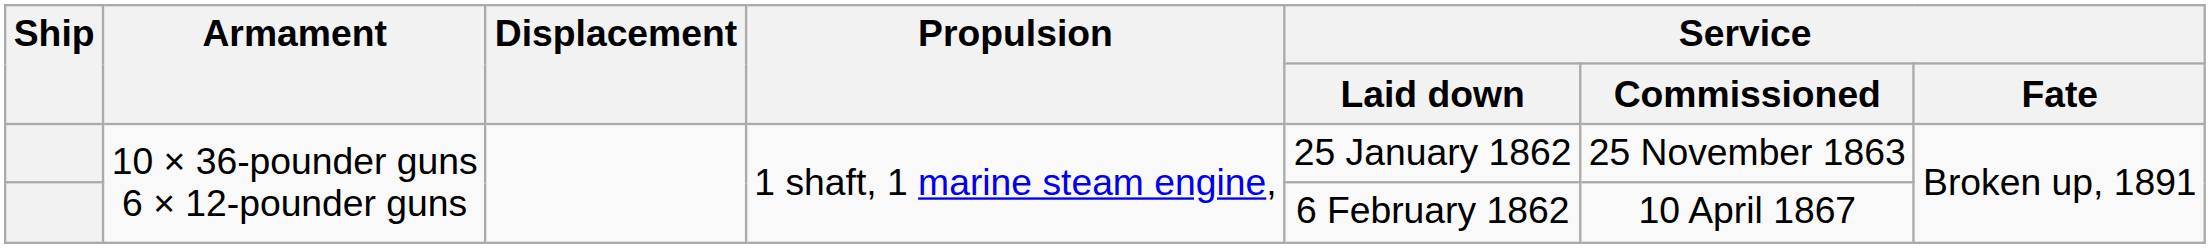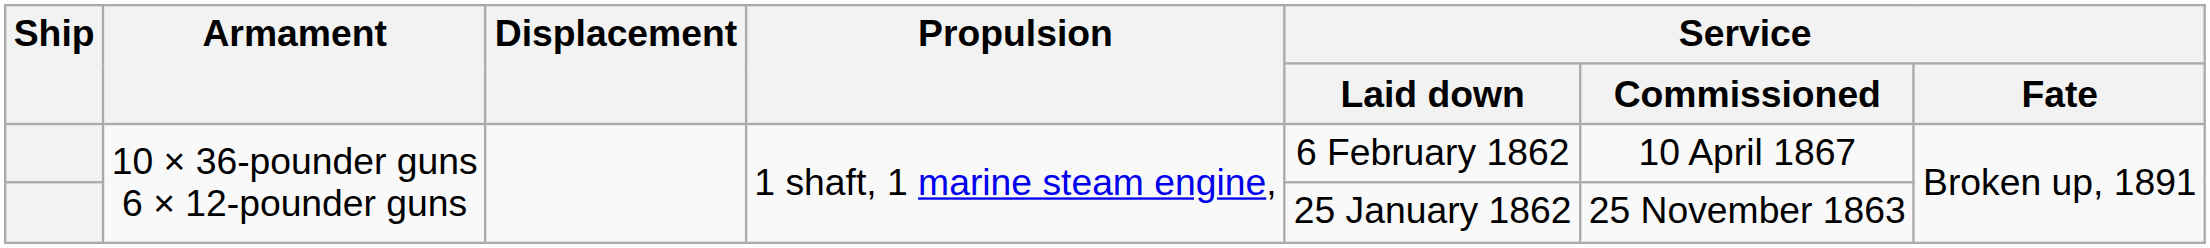(1433, 152) 25 January 1862 -> (1433, 152) 6 February 1862
(1747, 152) 25 November 1863 -> (1747, 152) 10 April 1867
(1433, 211) 6 February 1862 -> (1433, 211) 25 January 1862
(1747, 211) 10 April 1867 -> (1747, 211) 25 November 1863
